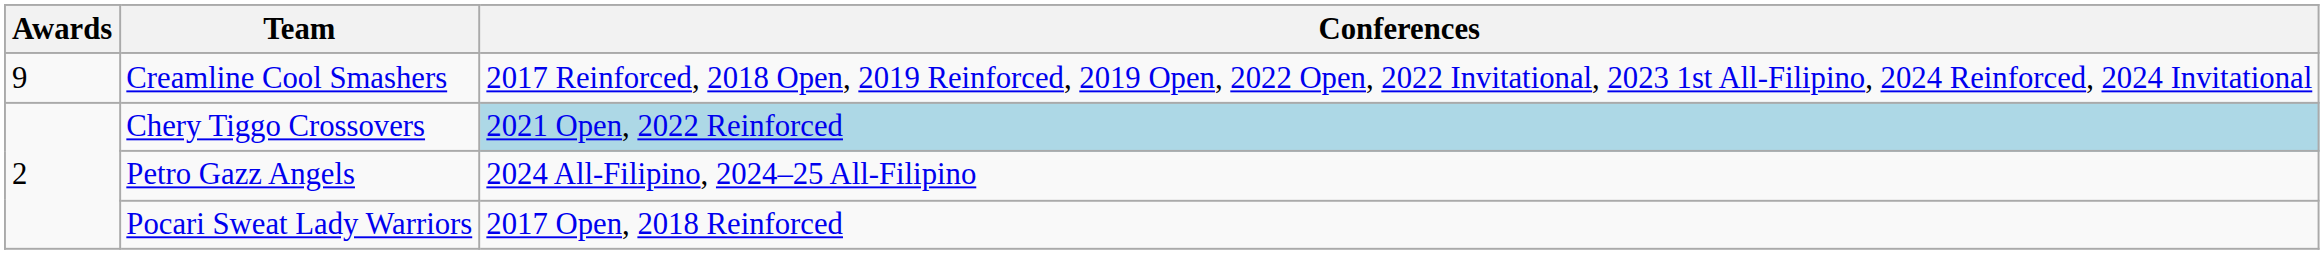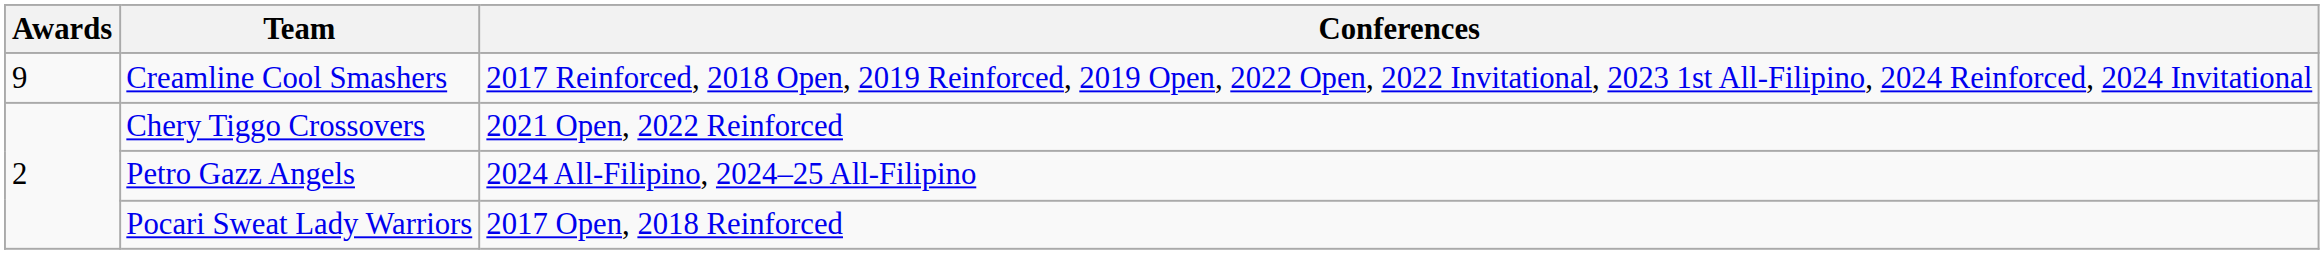(665, 126) lightblue background -> (665, 126) no background
